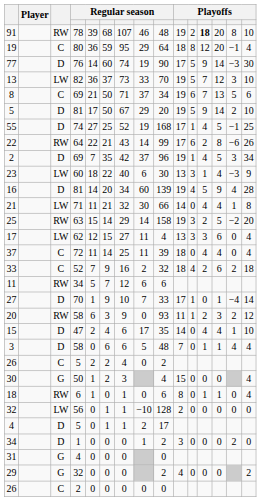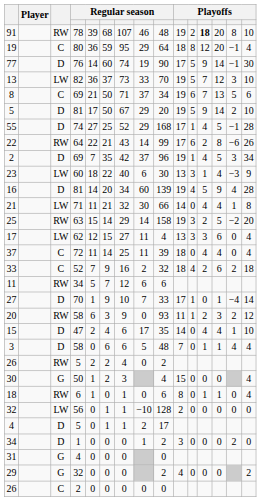(234, 64) −3 -> (234, 64) −1
(144, 127) 19 -> (144, 127) 29
(249, 127) 25 -> (249, 127) 28
(61, 363) C -> (61, 363) RW
